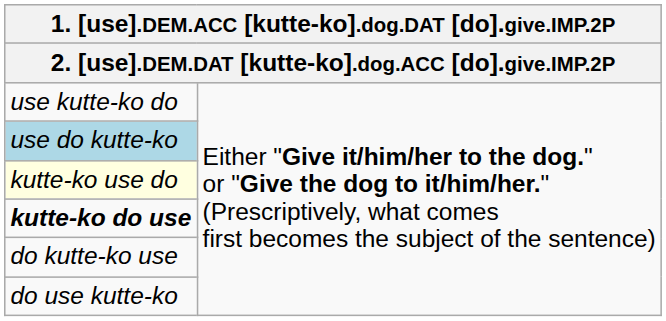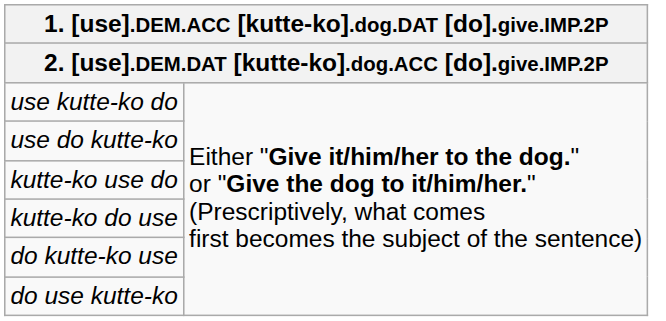(94, 140) lightblue background -> (94, 140) no background
(94, 179) lightyellow background -> (94, 179) no background
(101, 218) bold -> (94, 218) normal
